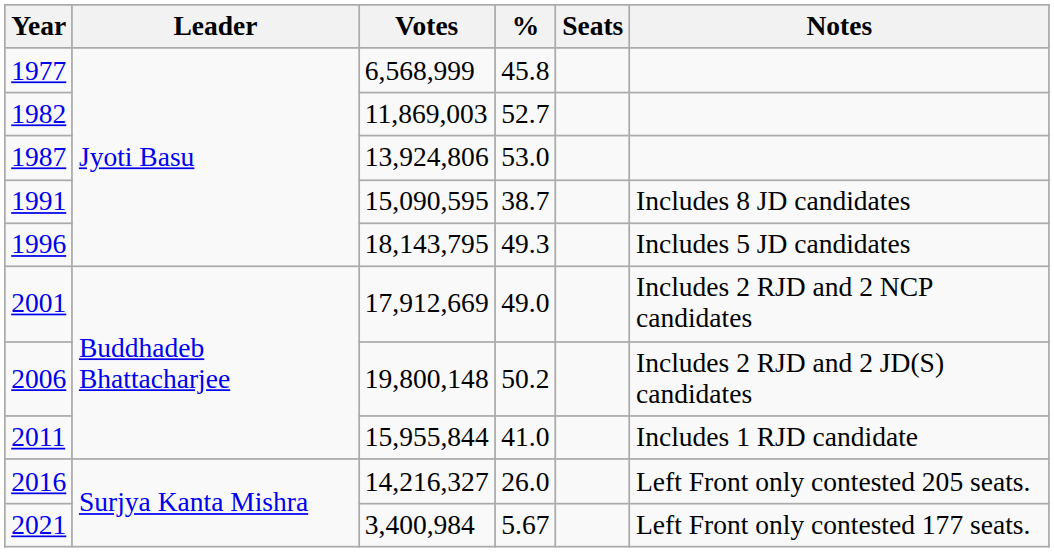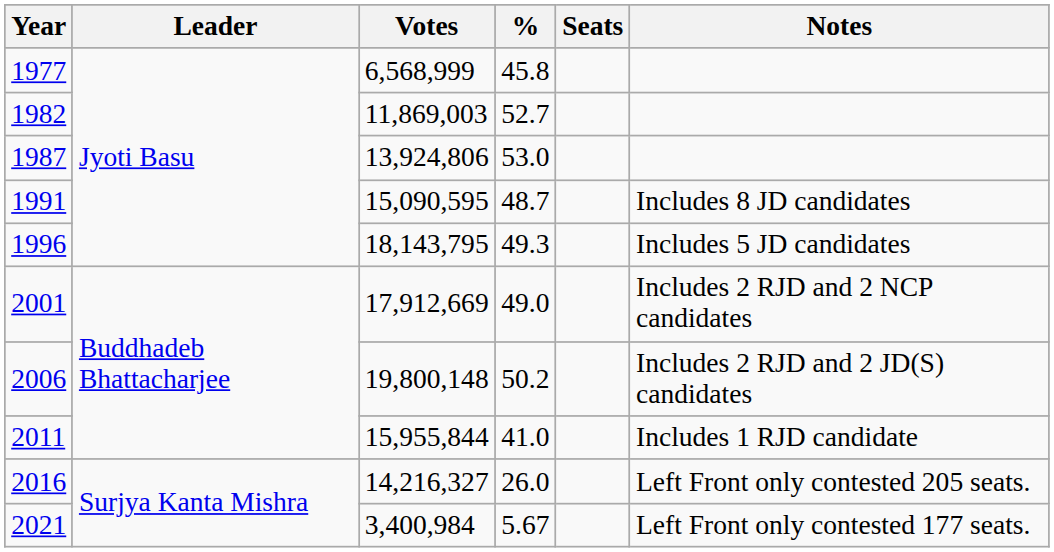(525, 200) 38.7 -> (525, 200) 48.7
